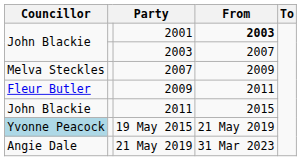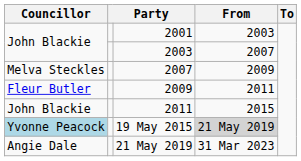(261, 33) bold -> (261, 33) normal
(236, 127) no background -> (236, 127) lightgrey background
